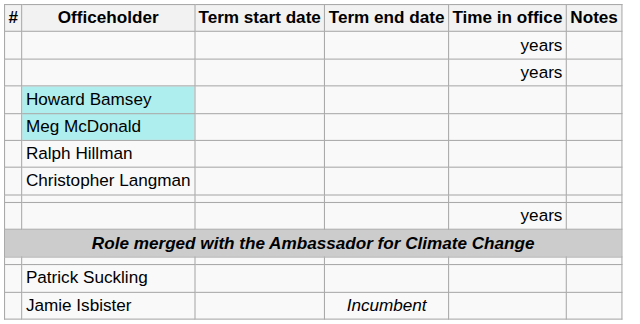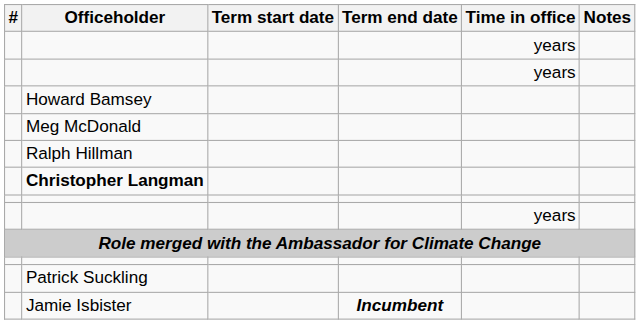(89, 99) paleturquoise background -> (89, 99) no background
(83, 126) paleturquoise background -> (83, 126) no background
(108, 180) normal -> (115, 180) bold
(387, 305) normal -> (400, 305) bold
